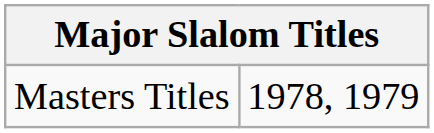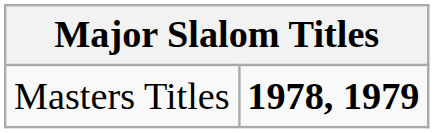(333, 95) normal -> (333, 95) bold
